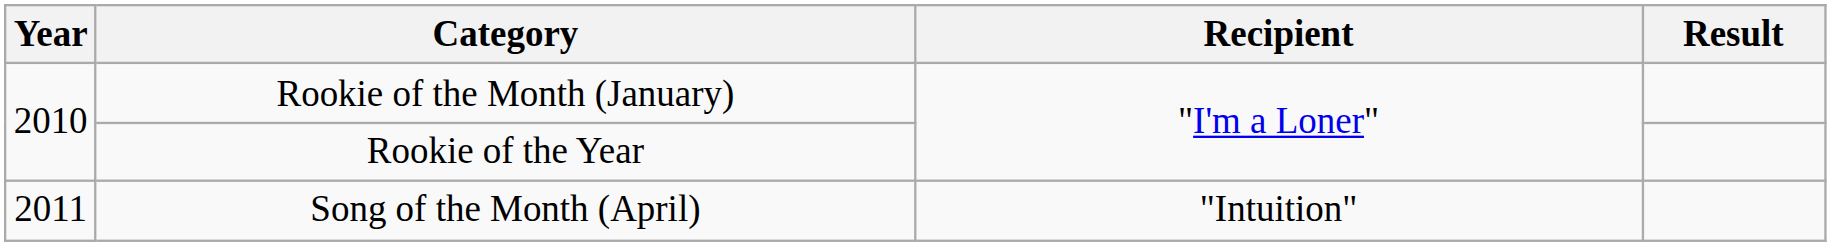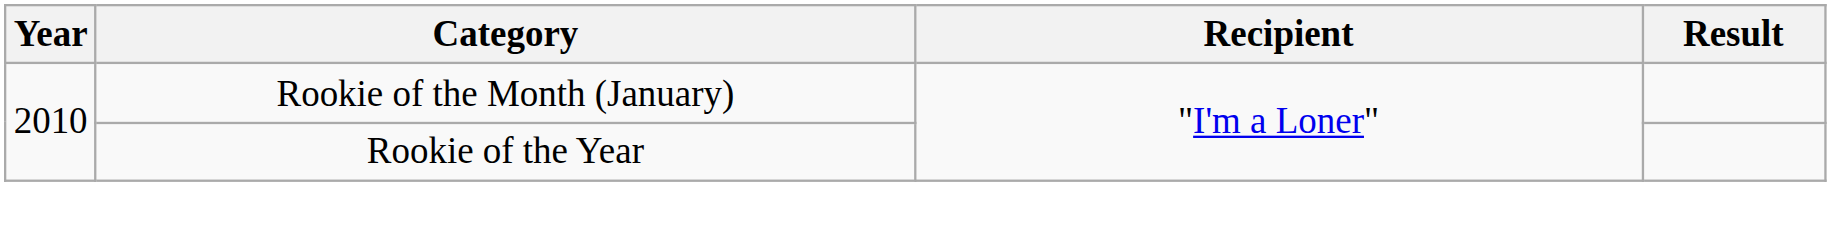- row: (505, 209)
